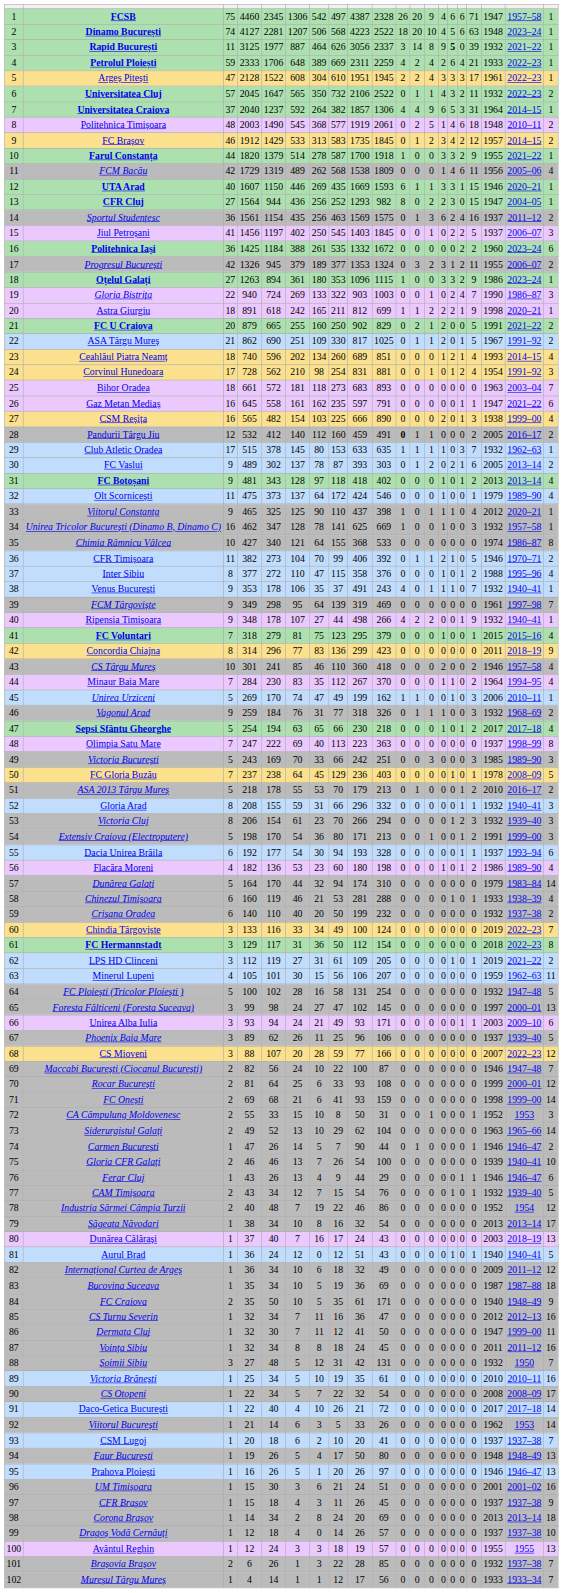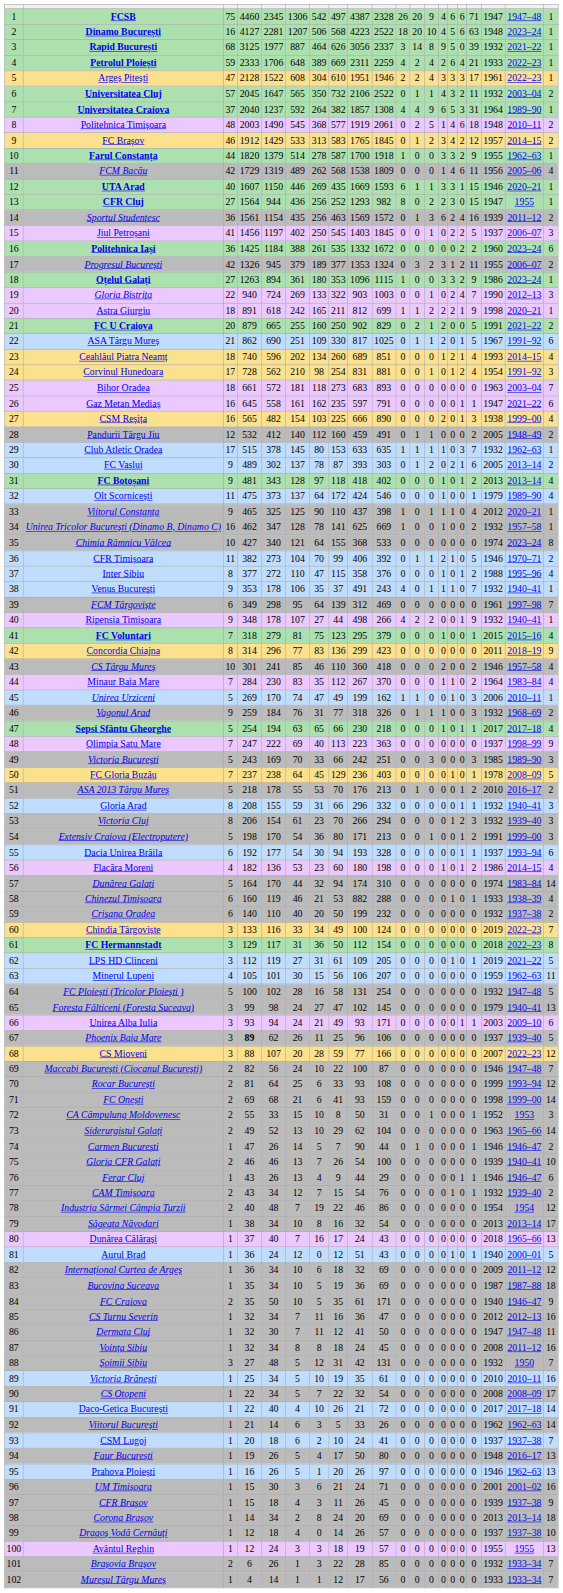(524, 16) 1957–58 -> (524, 16) 1947–48
(230, 32) 74 -> (230, 32) 16
(230, 47) 11 -> (230, 47) 68
(453, 47) bold -> (453, 47) normal
(384, 78) 1945 -> (384, 78) 1946
(524, 94) 2022–23 -> (524, 94) 2003–04
(384, 109) 1306 -> (384, 109) 1308
(524, 109) 2014–15 -> (524, 109) 1989–90
(360, 140) 1735 -> (360, 140) 1765
(524, 156) 2021–22 -> (524, 156) 1962–63
(524, 202) 2004–05 -> (524, 202) 1955
(384, 217) 1575 -> (384, 217) 1572
(493, 217) 1937 -> (493, 217) 1939
(524, 295) 1986–87 -> (524, 295) 2012–13
(551, 341) 2 -> (551, 341) 6
(403, 434) bold -> (403, 434) normal
(524, 434) 2016–17 -> (524, 434) 1948–49
(474, 527) 3 -> (474, 527) 2
(524, 543) 1986–87 -> (524, 543) 2023–24
(230, 604) 9 -> (230, 604) 6
(360, 604) 319 -> (360, 604) 312
(524, 682) 1994–95 -> (524, 682) 1983–84
(474, 728) 2 -> (474, 728) 1
(551, 744) 8 -> (551, 744) 9
(360, 790) 179 -> (360, 790) 176
(524, 868) 1989–90 -> (524, 868) 2014–15
(493, 883) 1979 -> (493, 883) 1974
(360, 899) 281 -> (360, 899) 882
(551, 960) 2 -> (551, 960) 5
(493, 1007) 1997 -> (493, 1007) 1979
(524, 1007) 2000–01 -> (524, 1007) 1940–41
(249, 1038) normal -> (249, 1038) bold
(524, 1084) 2000–01 -> (524, 1084) 1993–94
(551, 1193) 5 -> (551, 1193) 2
(493, 1208) 1952 -> (493, 1208) 1954
(493, 1239) 2003 -> (493, 1239) 2018
(524, 1239) 2018–19 -> (524, 1239) 1965–66
(524, 1255) 1940–41 -> (524, 1255) 2000–01
(384, 1270) 49 -> (384, 1270) 69
(524, 1301) 1948–49 -> (524, 1301) 1946–47
(524, 1332) 1999–00 -> (524, 1332) 1947–48
(493, 1347) 2011 -> (493, 1347) 2008
(524, 1425) 1953 -> (524, 1425) 1962–63
(360, 1440) 20 -> (360, 1440) 24
(524, 1456) 1948–49 -> (524, 1456) 2016–17
(524, 1471) 1946–47 -> (524, 1471) 1962–63
(384, 1487) 51 -> (384, 1487) 71
(493, 1502) 1937 -> (493, 1502) 1939
(524, 1564) 1937–38 -> (524, 1564) 1933–34
